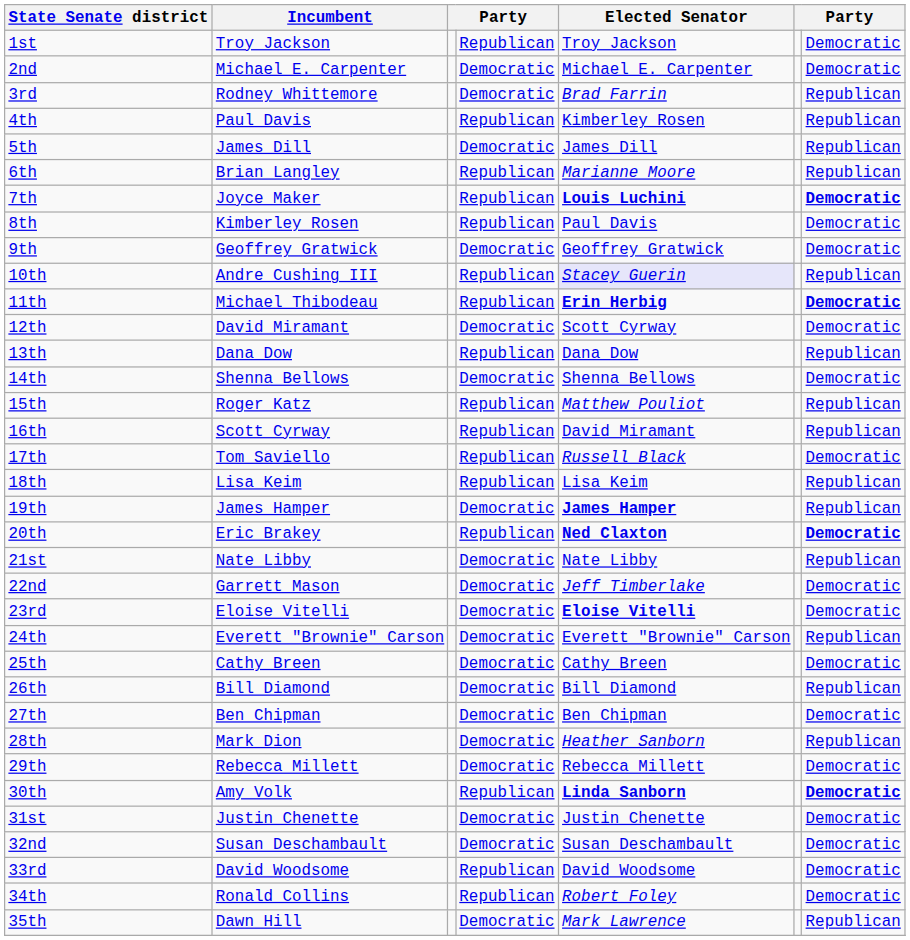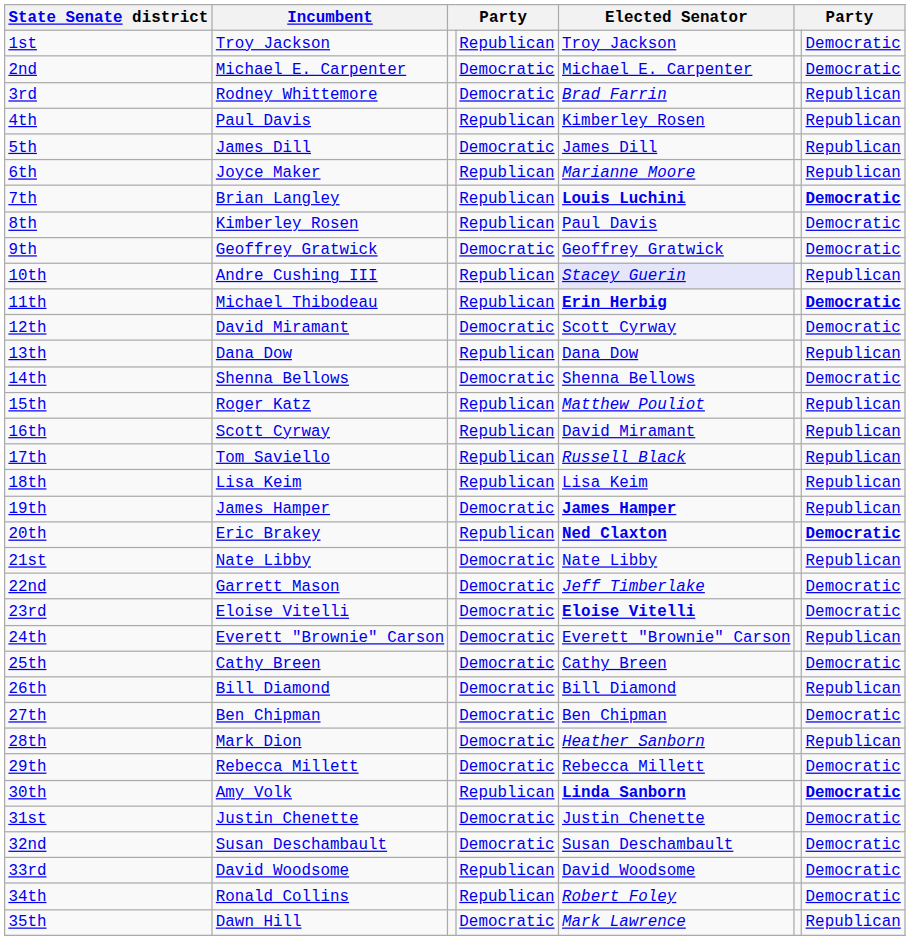(278, 173) Brian Langley -> (268, 173) Joyce Maker
(268, 198) Joyce Maker -> (278, 198) Brian Langley
(853, 457) Democratic -> (853, 457) Republican
